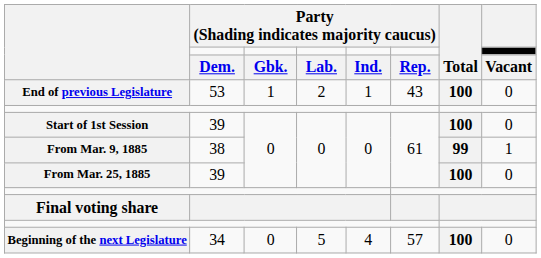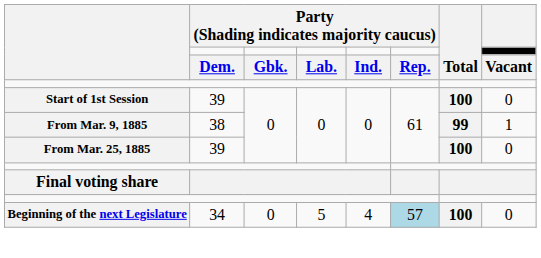- row: (97, 92)
(415, 239) no background -> (415, 214) lightblue background
